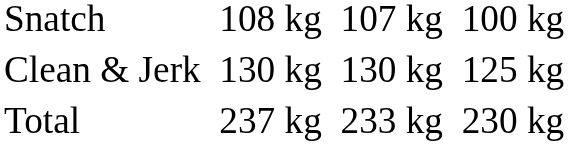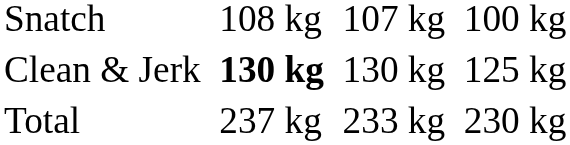(271, 69) normal -> (272, 69) bold
